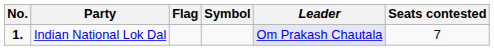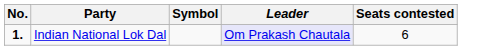- column: (185, 14)
(437, 34) 7 -> (405, 34) 6
